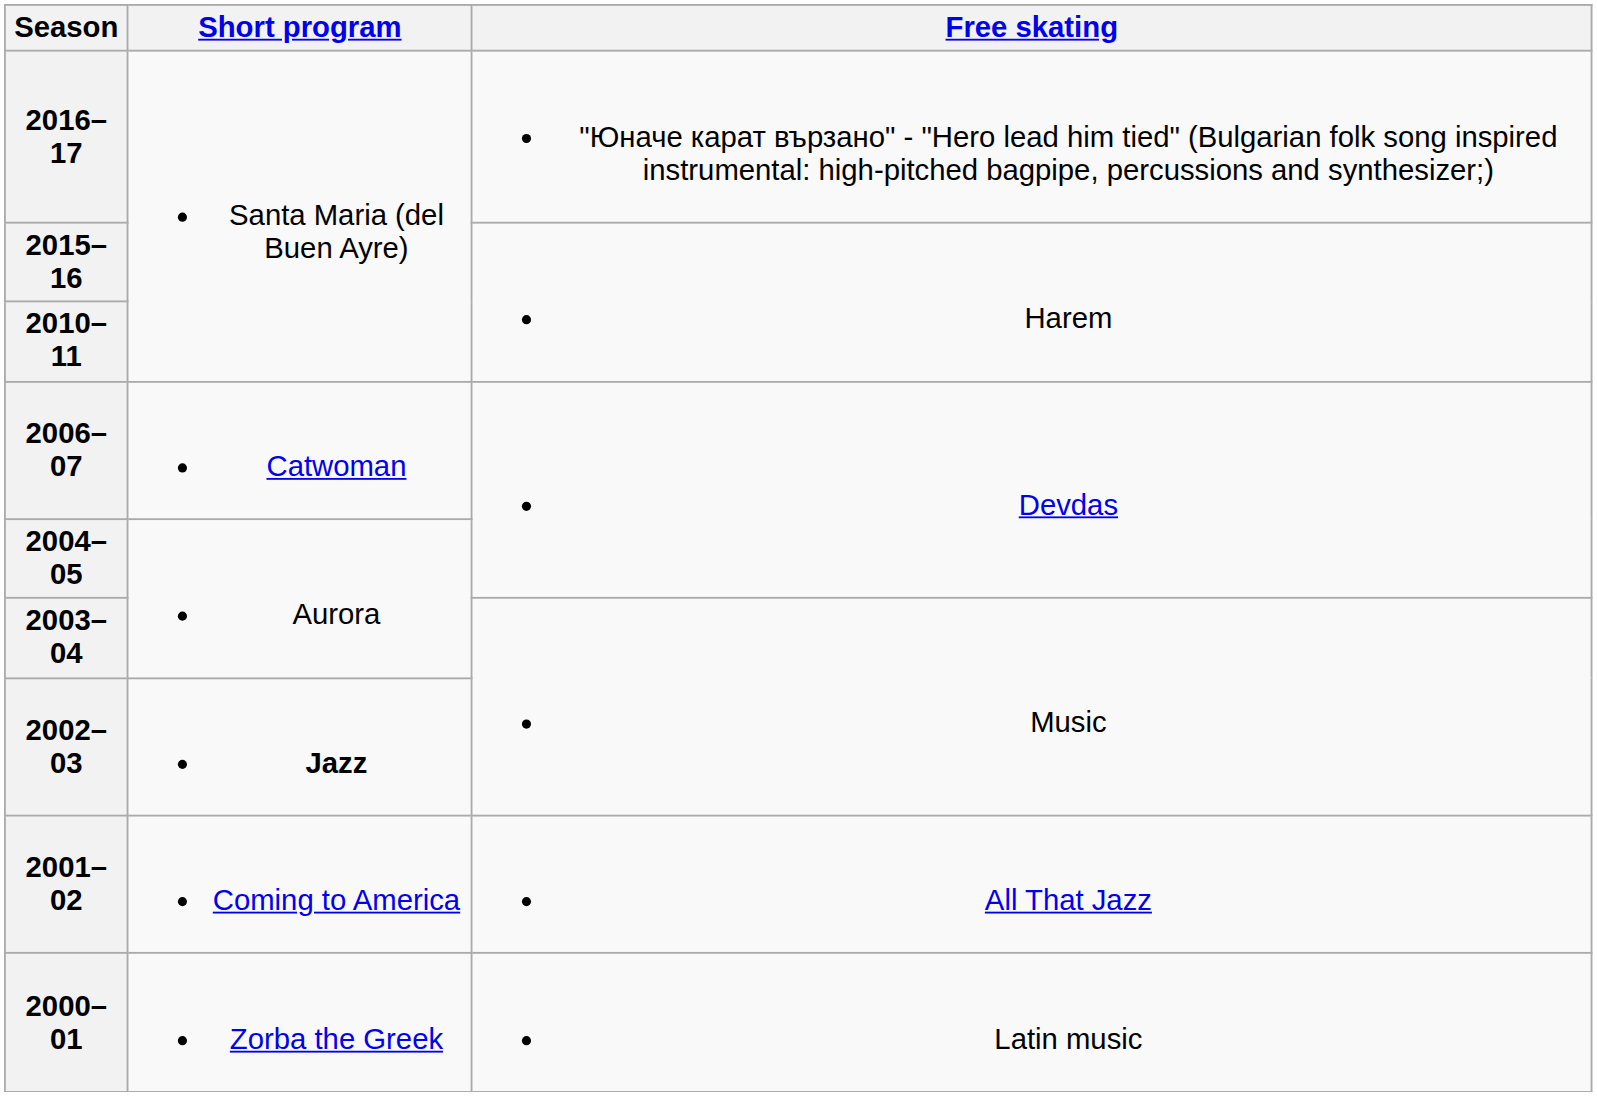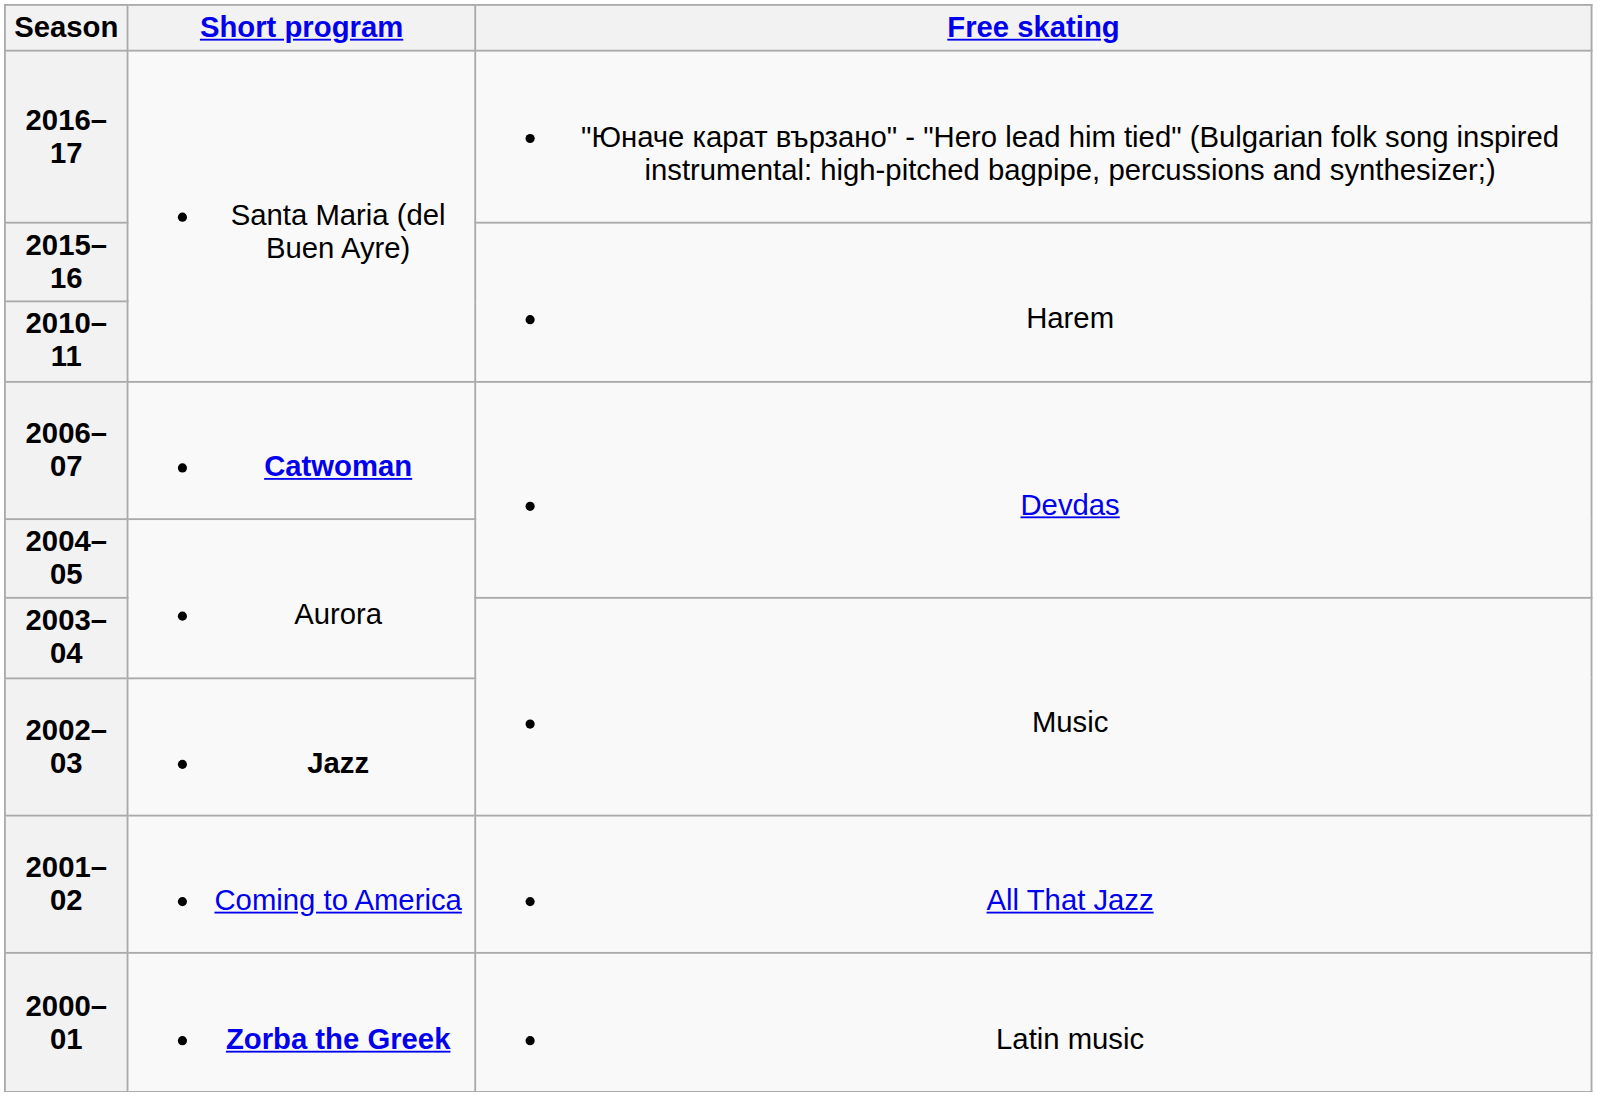(300, 466) normal -> (302, 466) bold
(300, 1039) normal -> (302, 1039) bold
